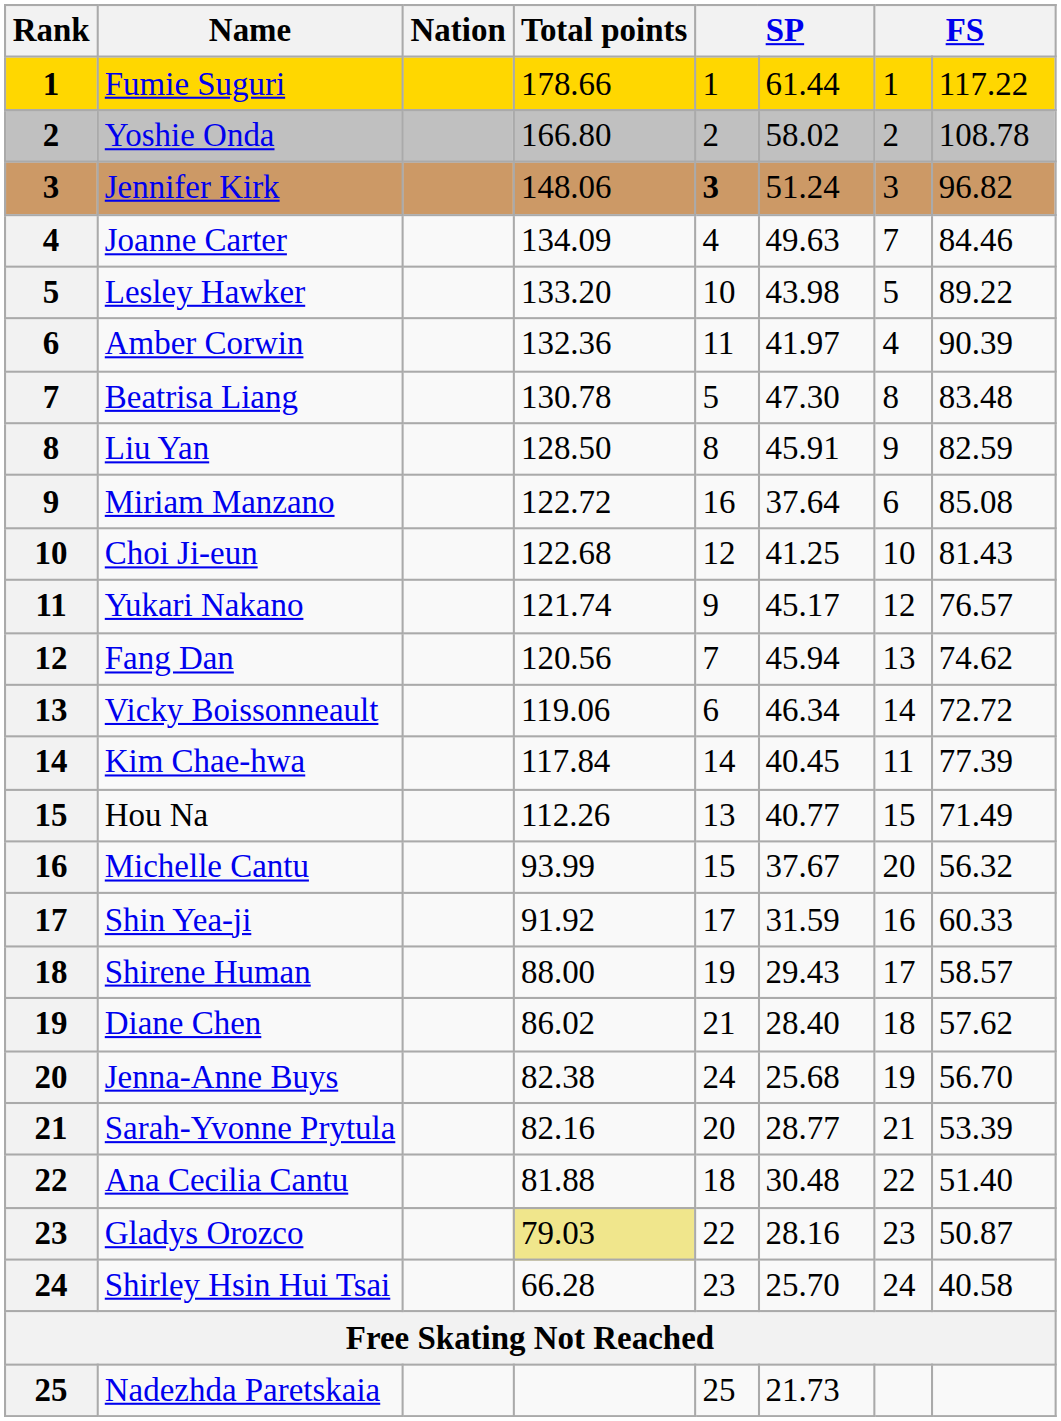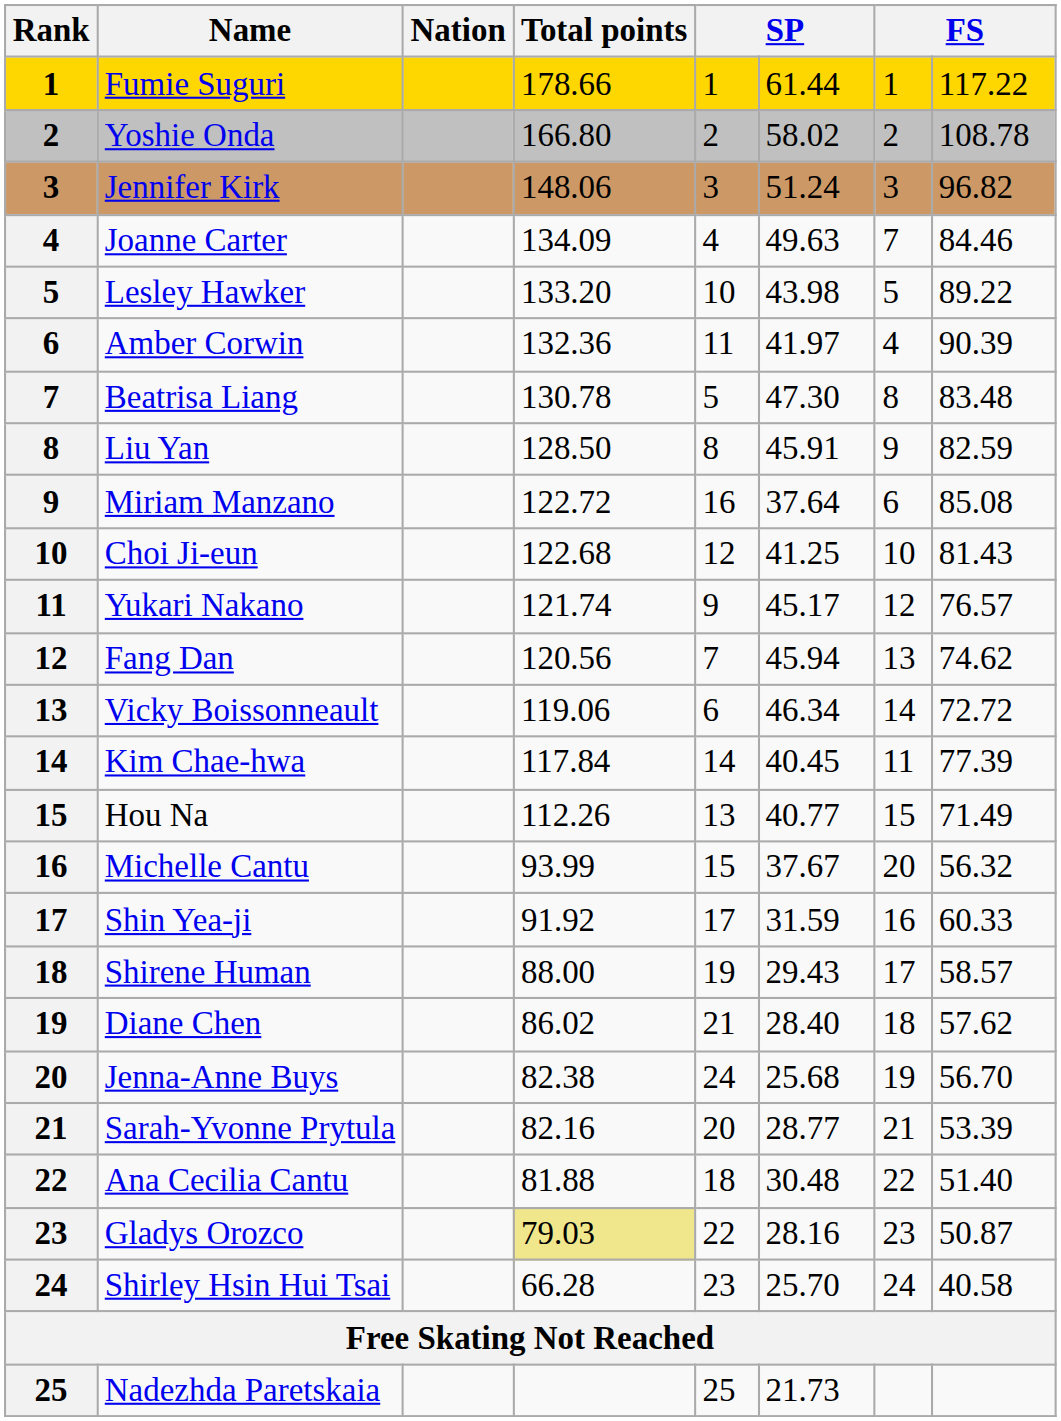(711, 187) bold -> (711, 187) normal
